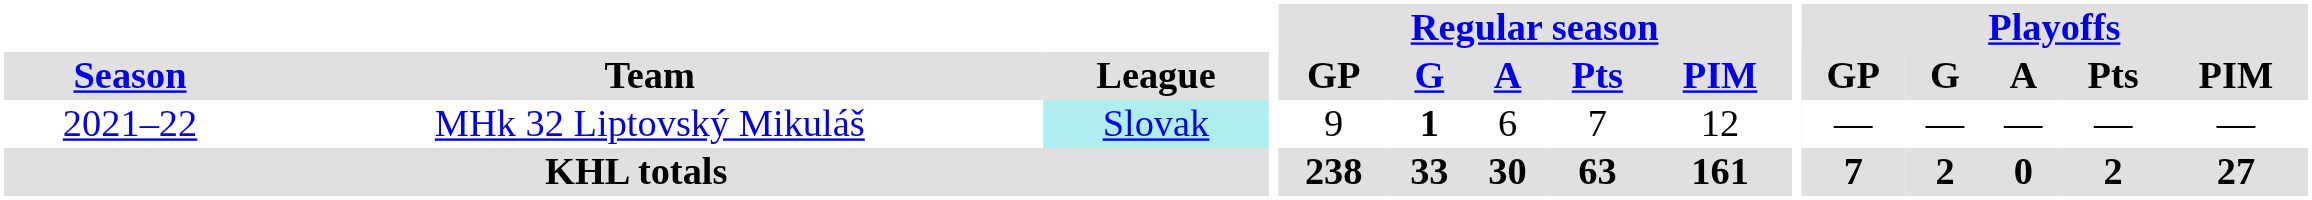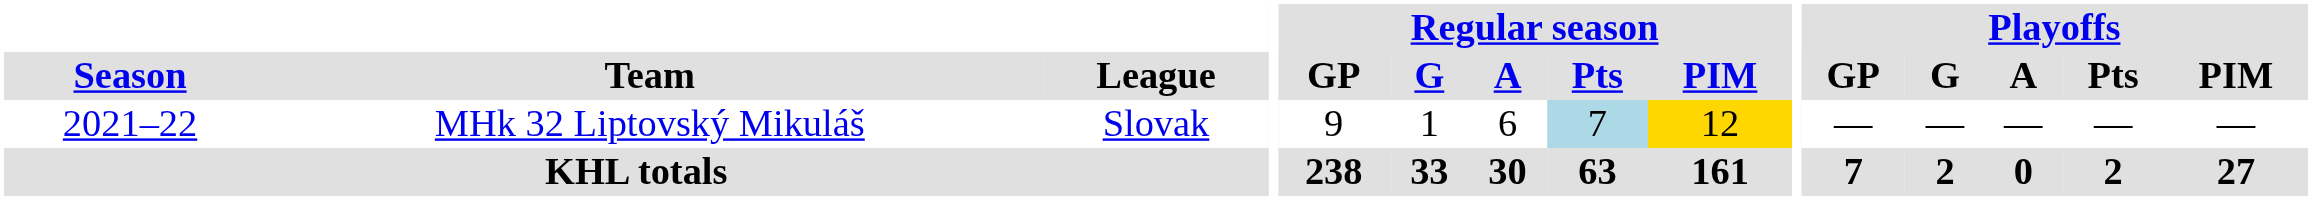(1156, 123) paleturquoise background -> (1156, 123) no background
(1429, 123) bold -> (1429, 123) normal
(1597, 123) no background -> (1597, 123) lightblue background
(1720, 123) no background -> (1720, 123) gold background
